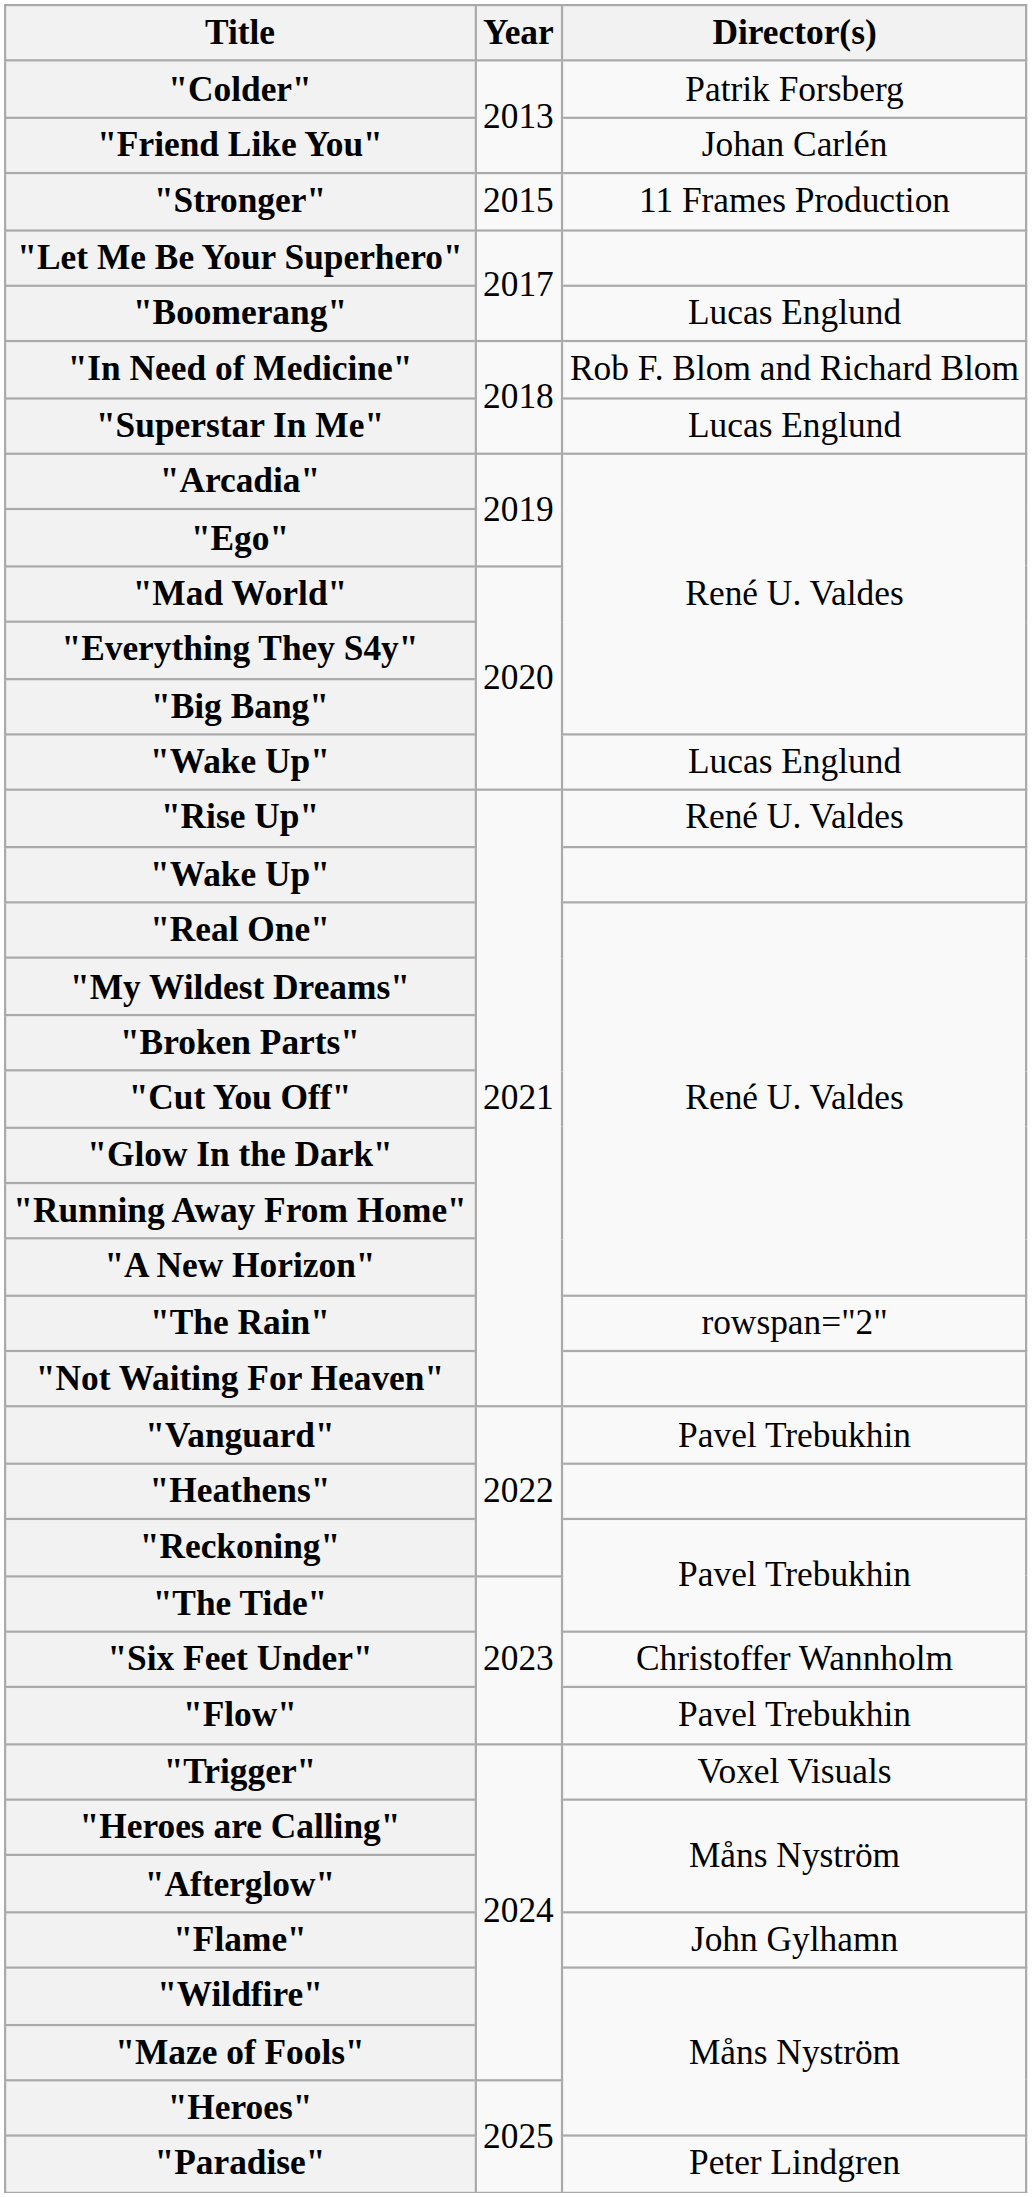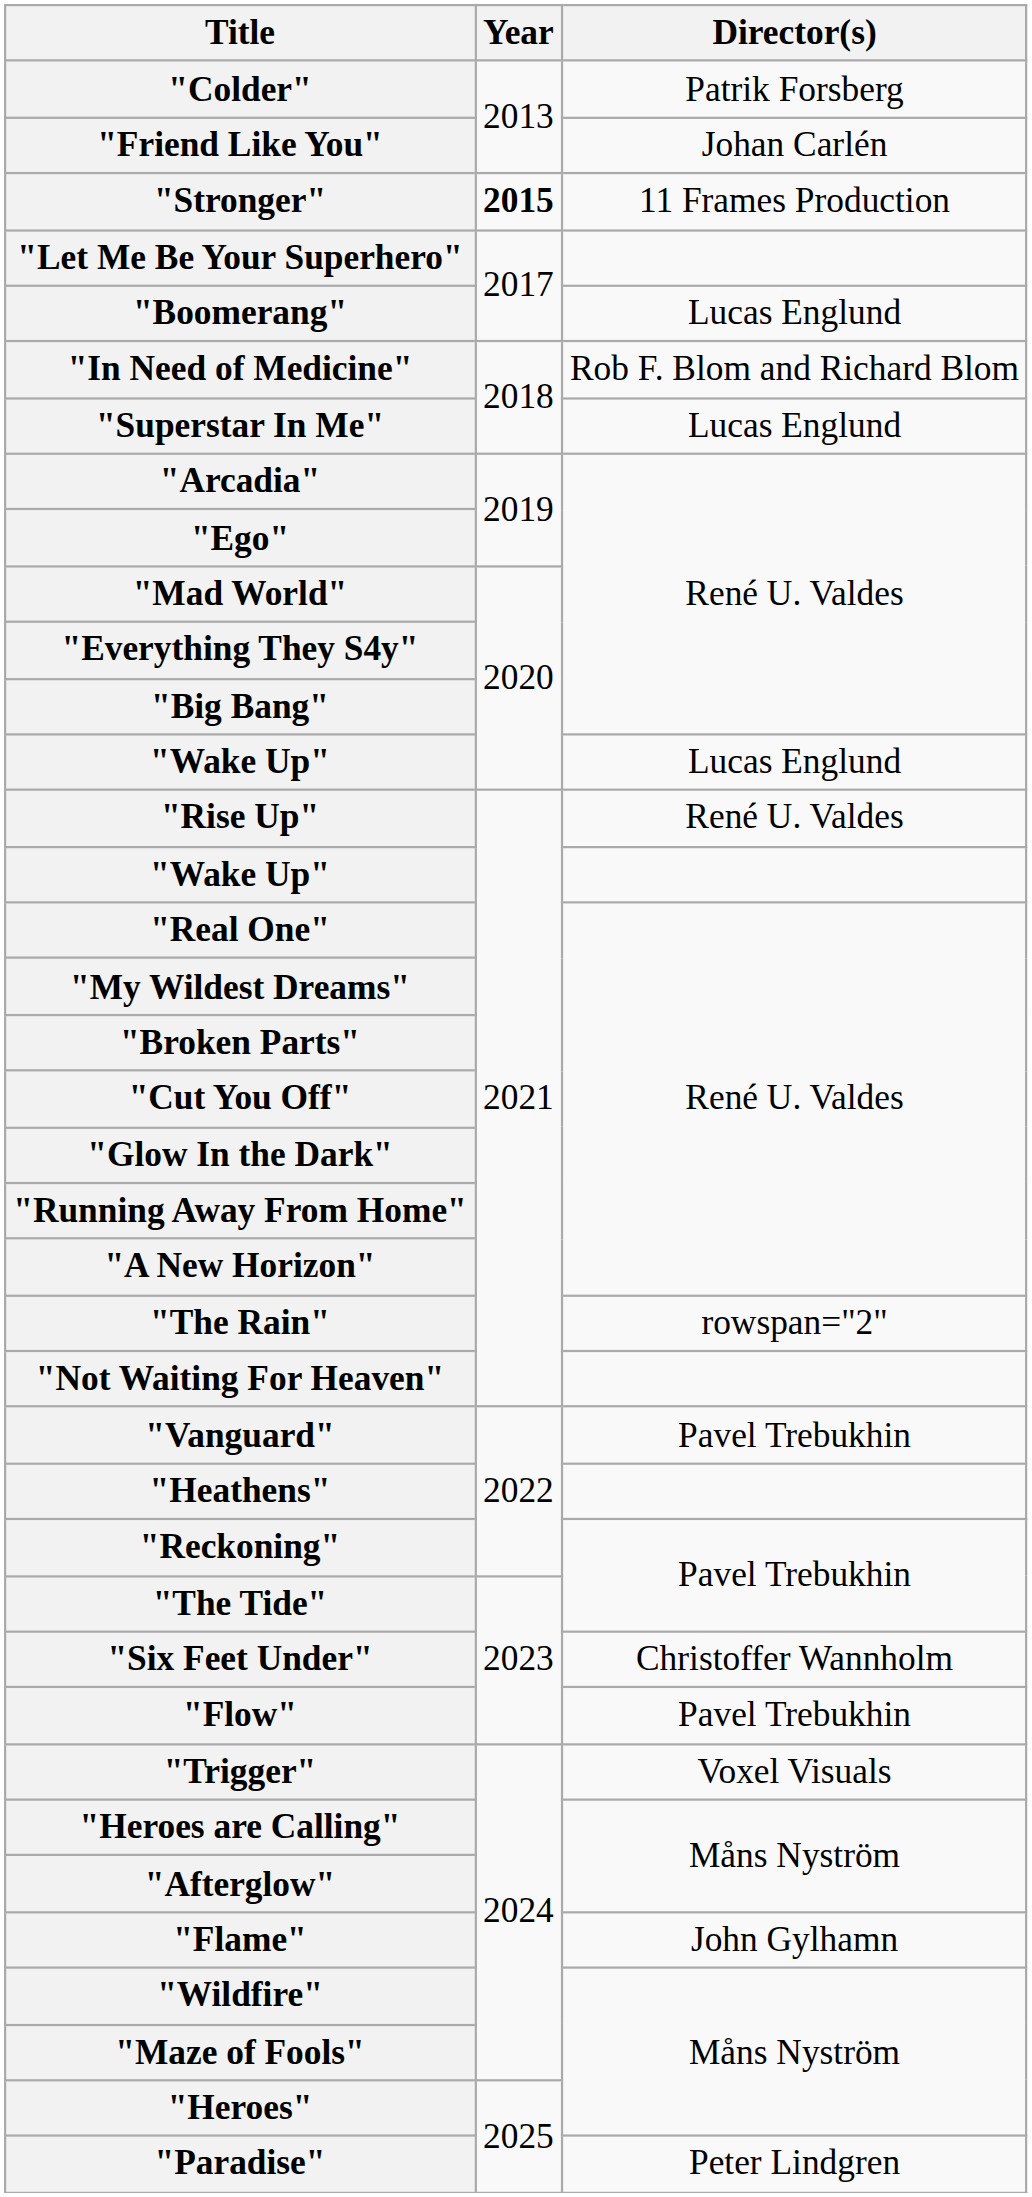(518, 200) normal -> (518, 200) bold
